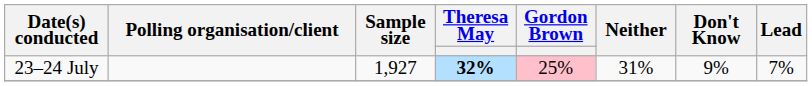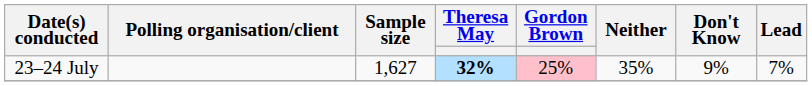(395, 68) 1,927 -> (395, 68) 1,627
(636, 68) 31% -> (636, 68) 35%
